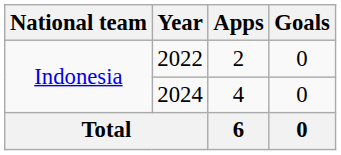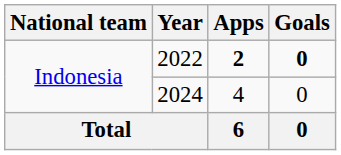(239, 58) normal -> (239, 58) bold
(302, 58) normal -> (302, 58) bold
